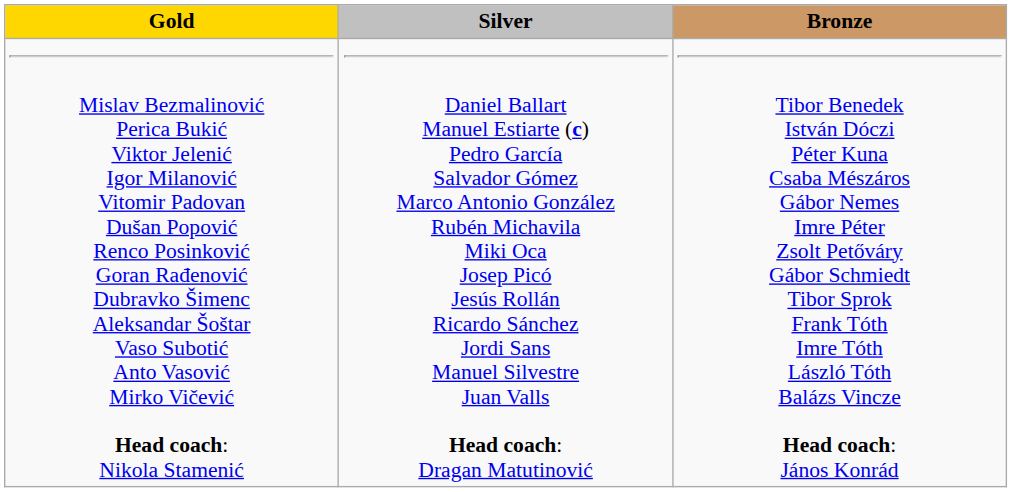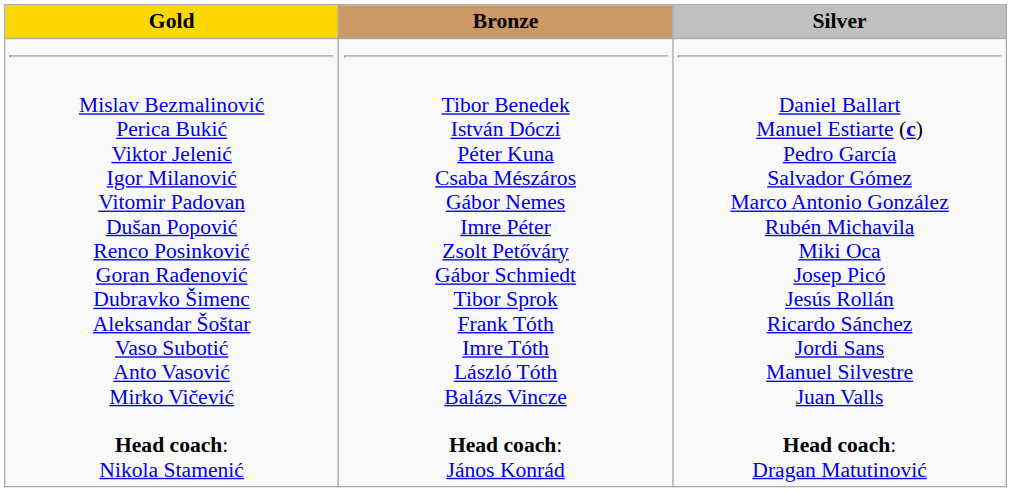columns swapped: (506, 21) <-> (840, 21)
